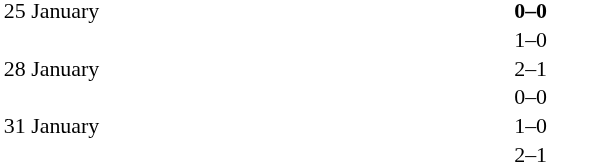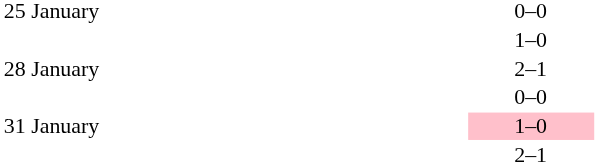(531, 10) bold -> (531, 10) normal
(531, 126) no background -> (531, 126) pink background
